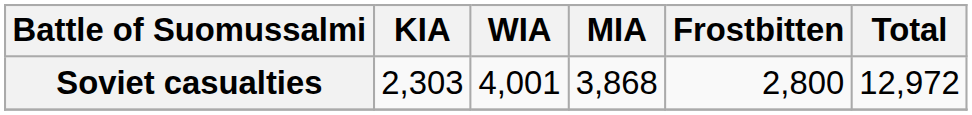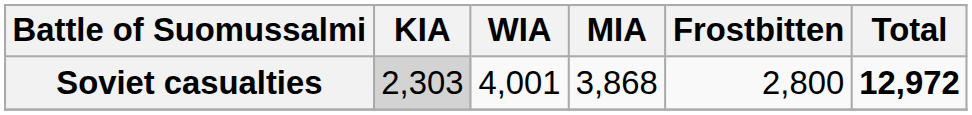(422, 82) no background -> (422, 82) lightgrey background
(909, 82) normal -> (909, 82) bold
